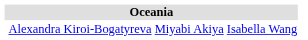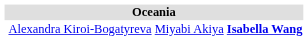(262, 29) normal -> (265, 29) bold
